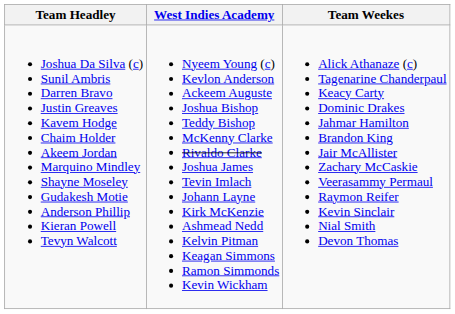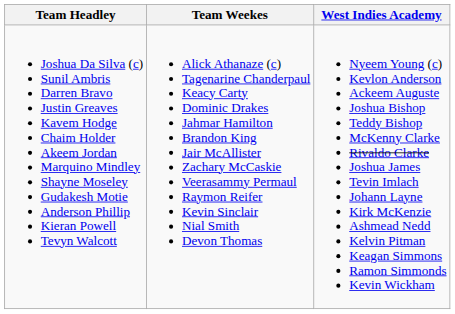columns swapped: (366, 14) <-> (214, 14)
